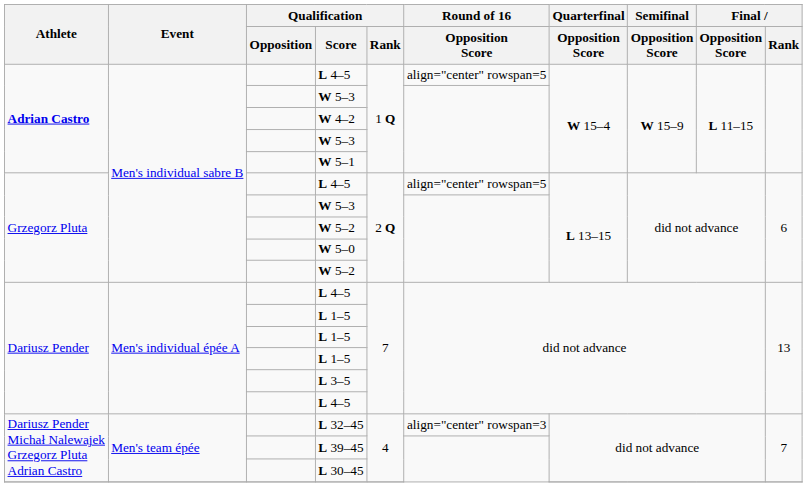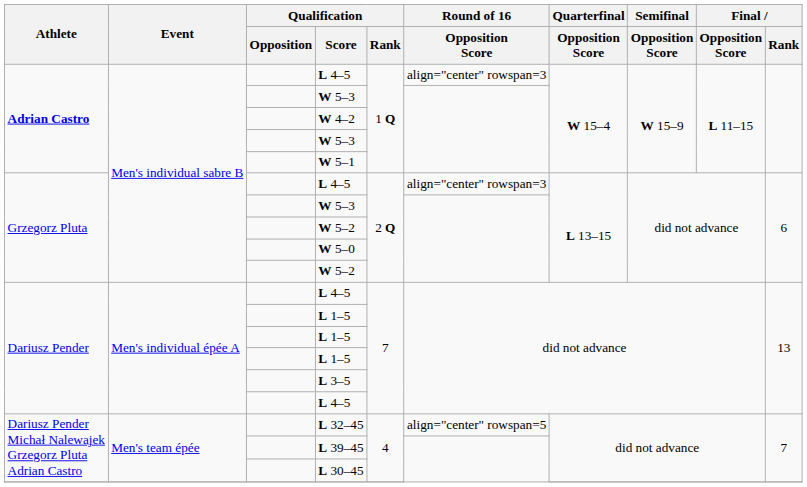(477, 75) align="center" rowspan=5 -> (477, 75) align="center" rowspan=3
(477, 184) align="center" rowspan=5 -> (477, 184) align="center" rowspan=3
(477, 425) align="center" rowspan=3 -> (477, 425) align="center" rowspan=5
